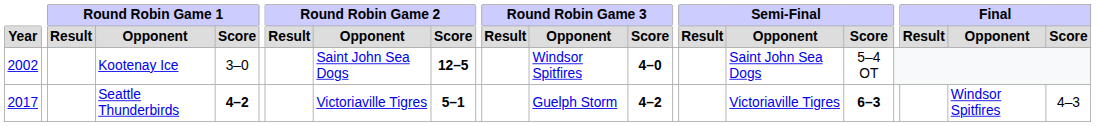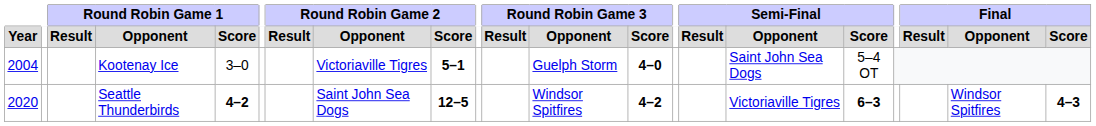(23, 65) 2002 -> (23, 65) 2004
(363, 65) Saint John Sea Dogs -> (372, 65) Victoriaville Tigres
(453, 65) 12–5 -> (453, 65) 5–1
(558, 65) Windsor Spitfires -> (575, 65) Guelph Storm
(23, 102) 2017 -> (23, 102) 2020
(372, 102) Victoriaville Tigres -> (363, 102) Saint John Sea Dogs
(453, 102) 5–1 -> (453, 102) 12–5
(575, 102) Guelph Storm -> (558, 102) Windsor Spitfires
(1068, 102) normal -> (1068, 102) bold
